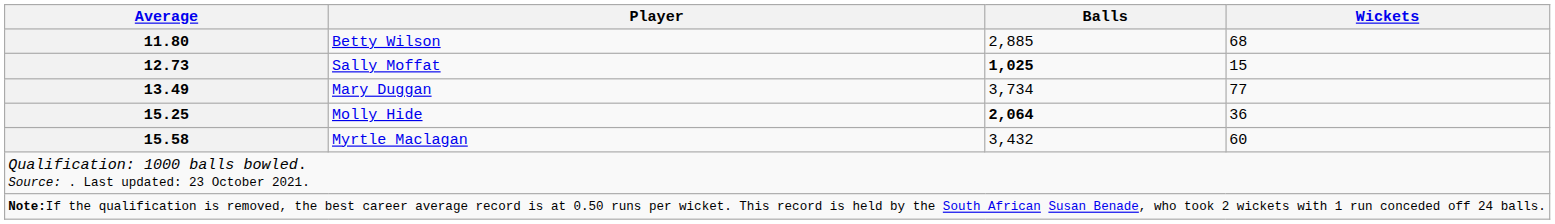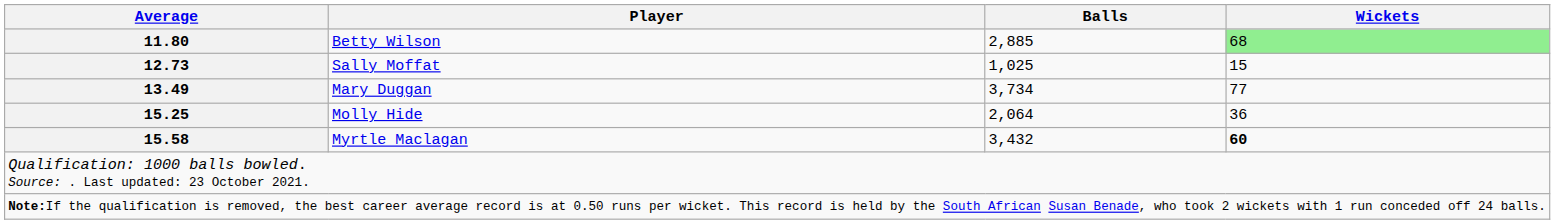(1238, 41) no background -> (1238, 41) lightgreen background
(1011, 66) bold -> (1011, 66) normal
(1011, 115) bold -> (1011, 115) normal
(1238, 140) normal -> (1238, 140) bold
